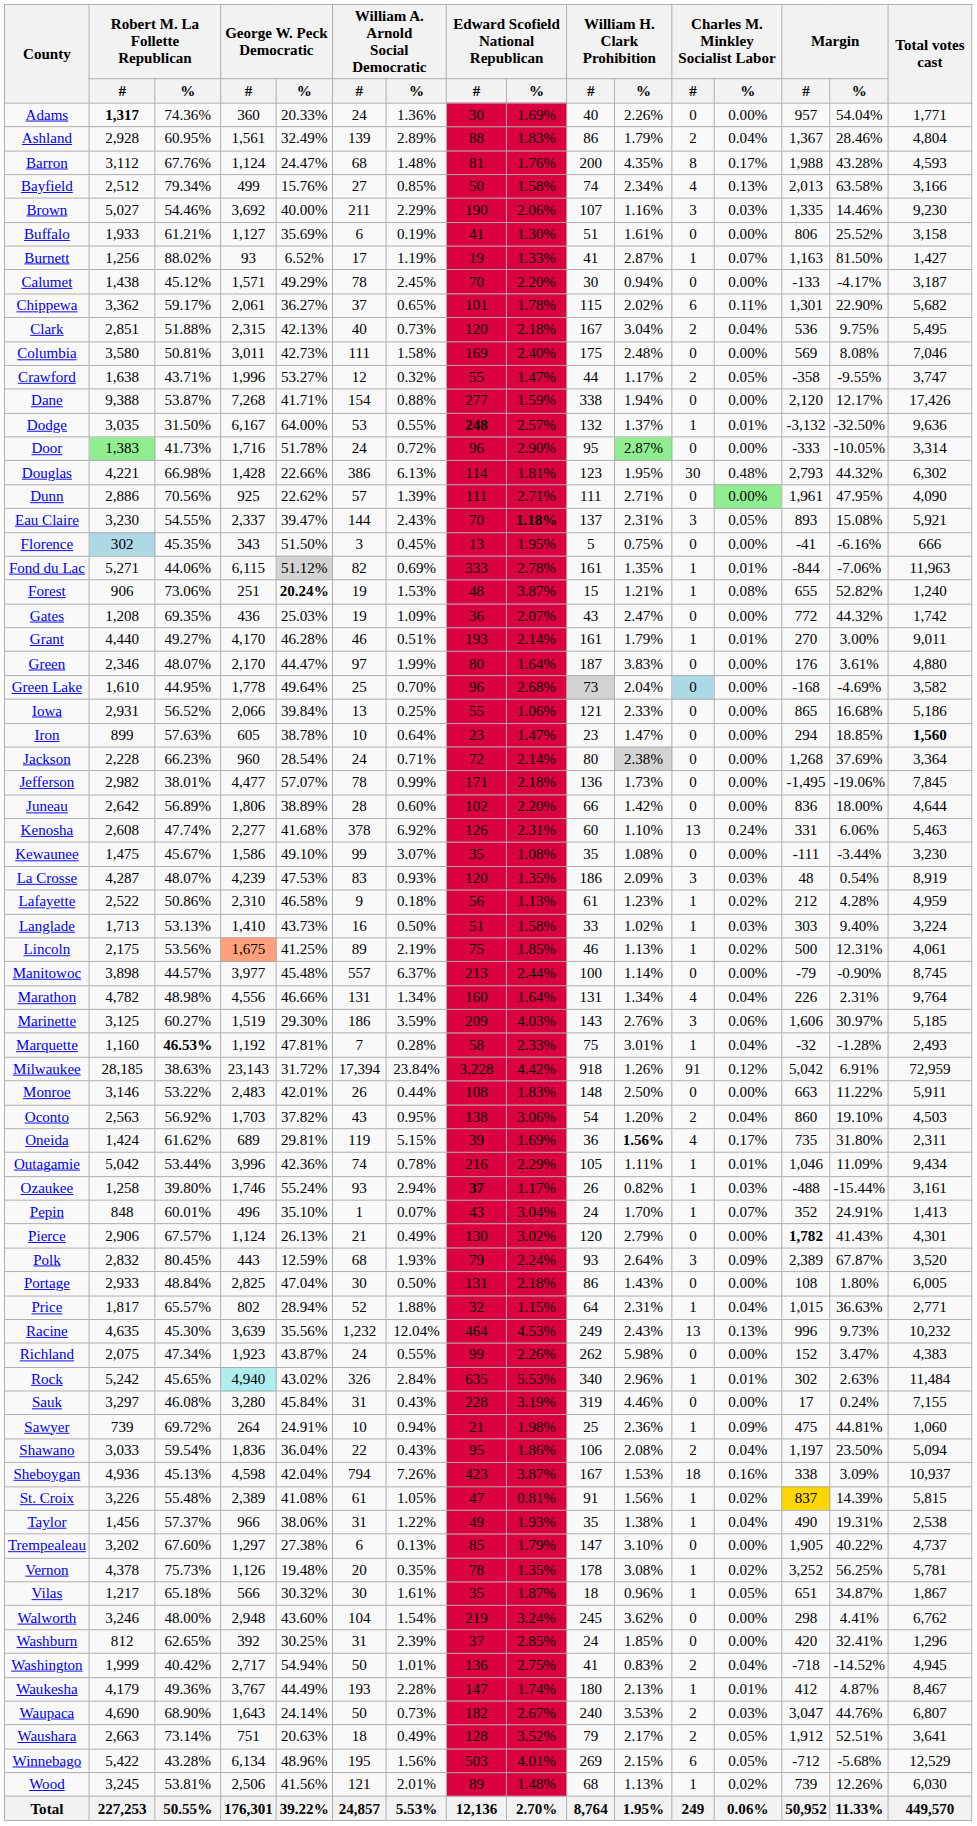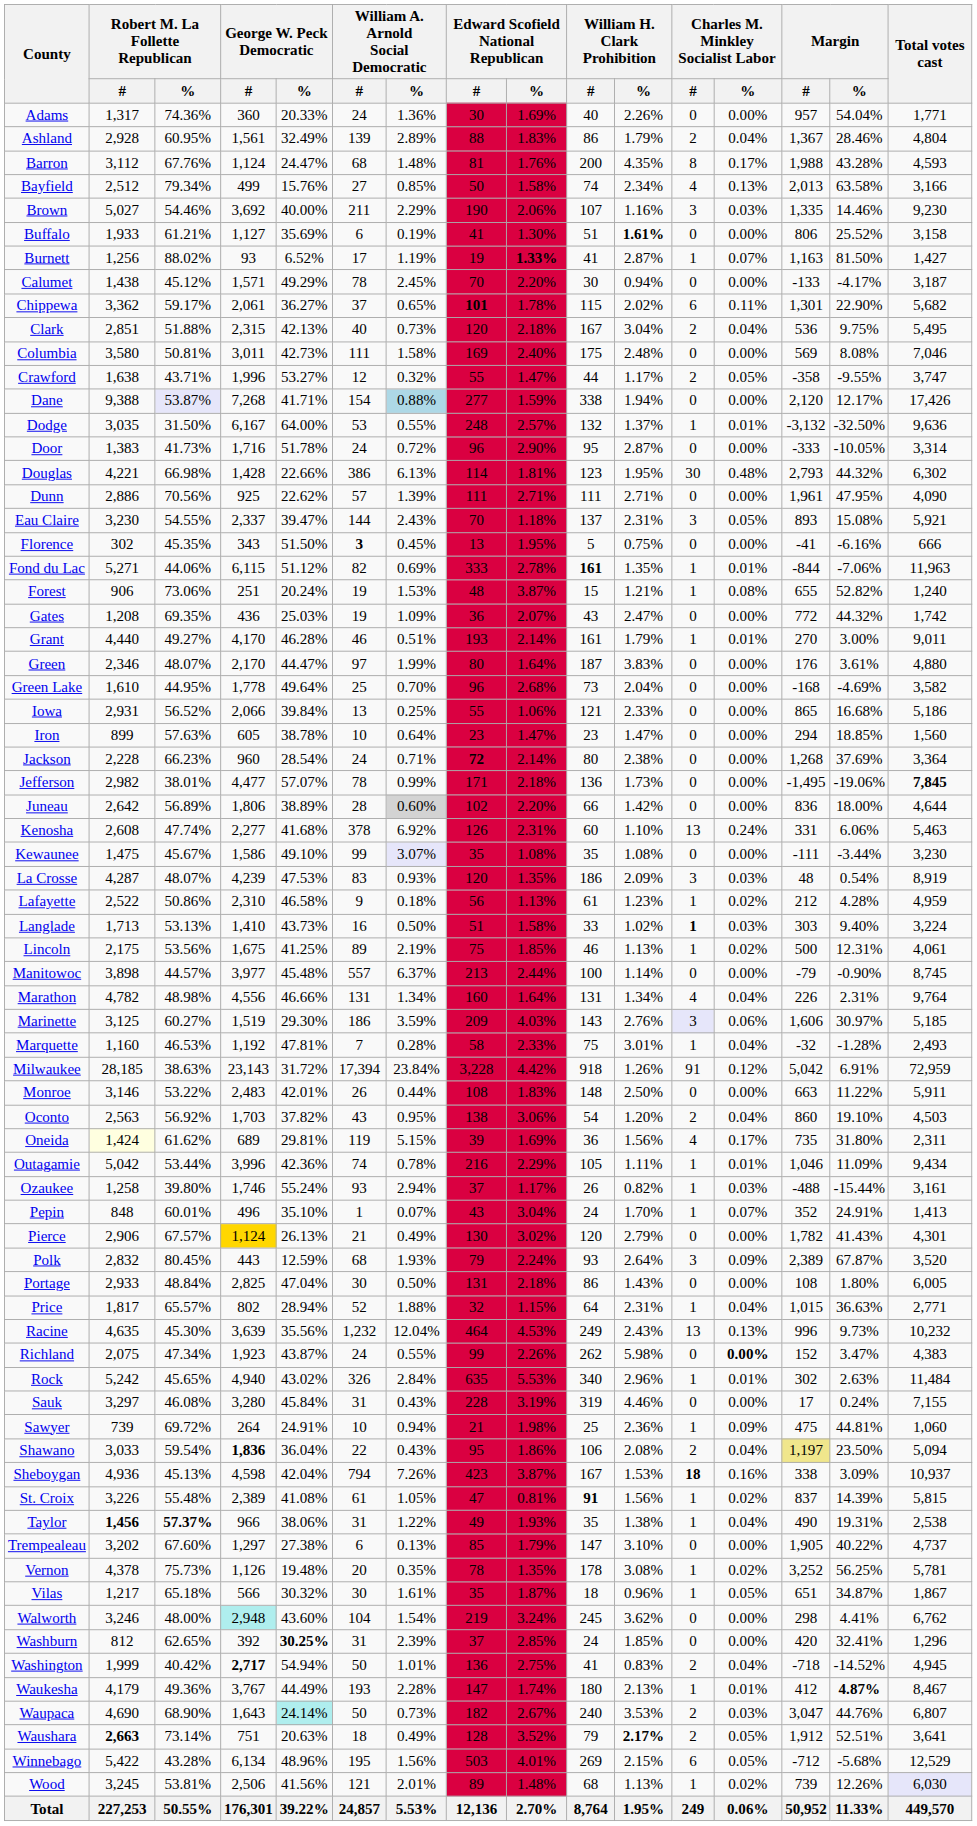(122, 114) bold -> (122, 114) normal
(643, 234) normal -> (643, 234) bold
(537, 258) normal -> (537, 258) bold
(477, 305) normal -> (477, 305) bold
(188, 401) no background -> (188, 401) lavender background
(417, 401) no background -> (417, 401) lightblue background
(477, 424) bold -> (477, 424) normal
(122, 448) lightgreen background -> (122, 448) no background
(643, 448) lightgreen background -> (643, 448) no background
(748, 496) lightgreen background -> (748, 496) no background
(537, 520) bold -> (537, 520) normal
(122, 544) lightblue background -> (122, 544) no background
(359, 544) normal -> (359, 544) bold
(304, 568) lightgrey background -> (304, 568) no background
(591, 568) normal -> (591, 568) bold
(304, 591) bold -> (304, 591) normal
(591, 687) lightgrey background -> (591, 687) no background
(693, 687) lightblue background -> (693, 687) no background
(930, 735) bold -> (930, 735) normal
(477, 758) normal -> (477, 758) bold
(643, 758) lightgrey background -> (643, 758) no background
(930, 782) normal -> (930, 782) bold
(417, 806) no background -> (417, 806) lightgrey background
(417, 854) no background -> (417, 854) lavender background
(693, 925) normal -> (693, 925) bold
(248, 949) lightsalmon background -> (248, 949) no background
(693, 1021) no background -> (693, 1021) lavender background
(188, 1045) bold -> (188, 1045) normal
(122, 1140) no background -> (122, 1140) lightyellow background
(643, 1140) bold -> (643, 1140) normal
(477, 1188) bold -> (477, 1188) normal
(248, 1235) no background -> (248, 1235) gold background
(806, 1235) bold -> (806, 1235) normal
(748, 1355) normal -> (748, 1355) bold
(248, 1379) paleturquoise background -> (248, 1379) no background
(248, 1450) normal -> (248, 1450) bold
(806, 1450) no background -> (806, 1450) khaki background
(693, 1474) normal -> (693, 1474) bold
(591, 1498) normal -> (591, 1498) bold
(806, 1498) gold background -> (806, 1498) no background
(122, 1522) normal -> (122, 1522) bold
(188, 1522) normal -> (188, 1522) bold
(248, 1617) no background -> (248, 1617) paleturquoise background
(304, 1641) normal -> (304, 1641) bold
(248, 1665) normal -> (248, 1665) bold
(859, 1689) normal -> (859, 1689) bold
(304, 1713) no background -> (304, 1713) paleturquoise background
(122, 1736) normal -> (122, 1736) bold
(643, 1736) normal -> (643, 1736) bold
(930, 1784) no background -> (930, 1784) lavender background
